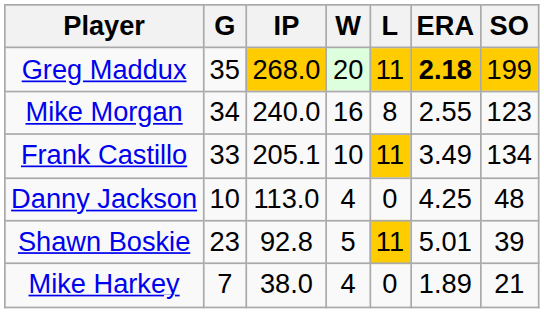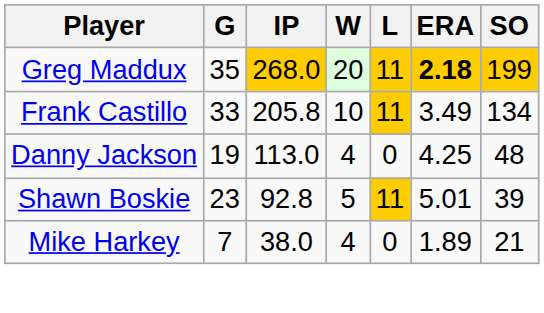- row: (104, 112)
(286, 155) 205.1 -> (286, 112) 205.8
(225, 198) 10 -> (225, 155) 19
